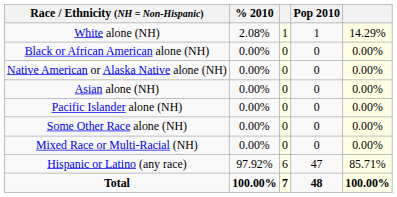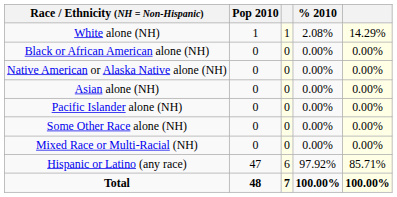columns swapped: (317, 13) <-> (254, 13)
